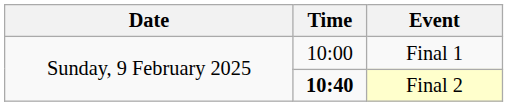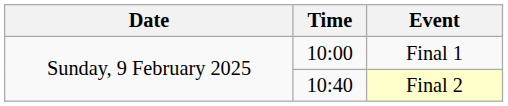(330, 85) bold -> (330, 85) normal
